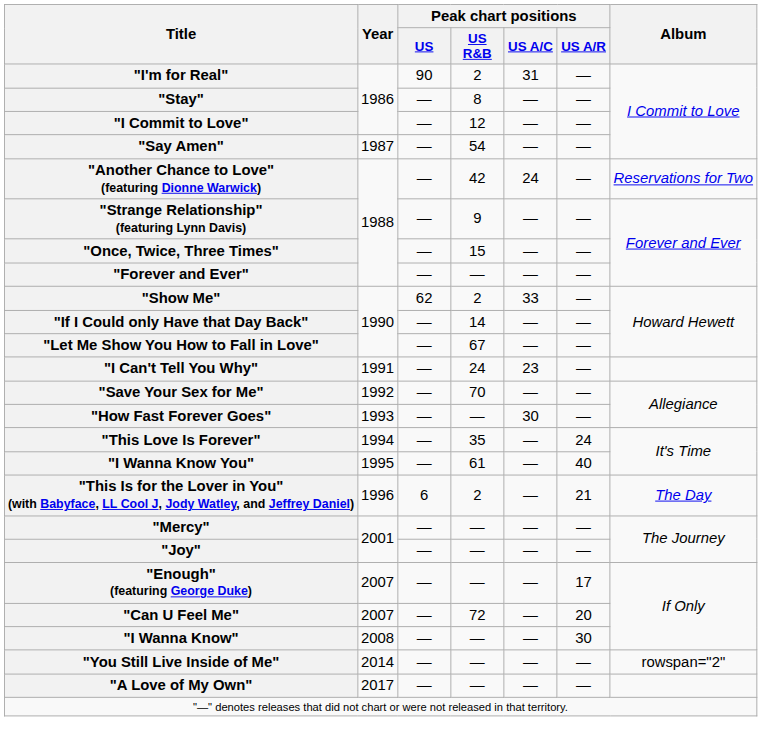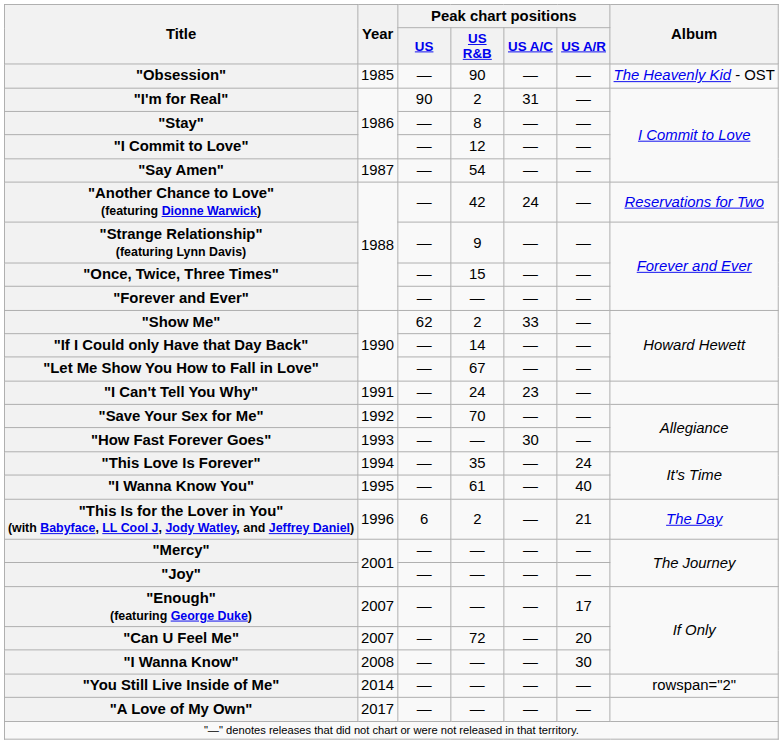+ row: (181, 75)
